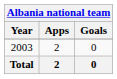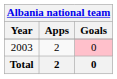(94, 47) no background -> (94, 47) pink background
